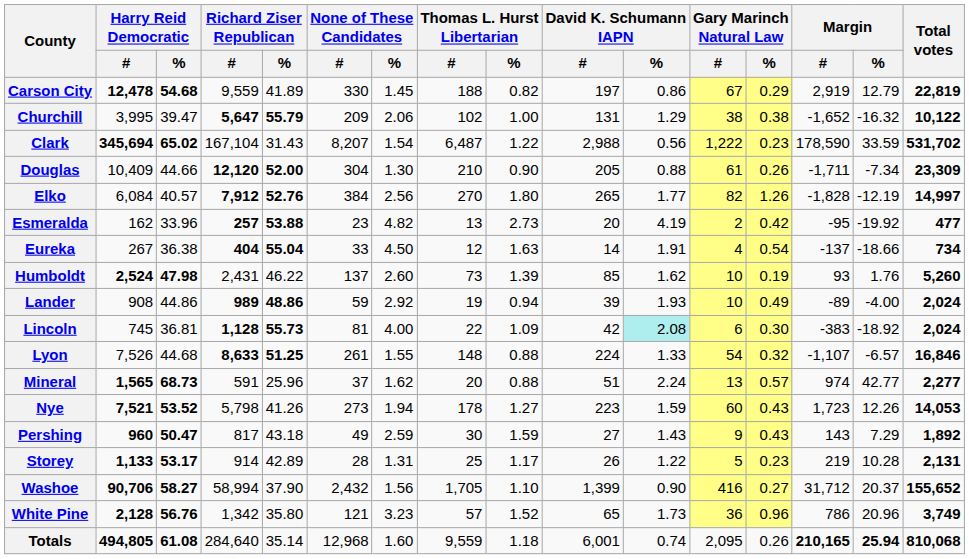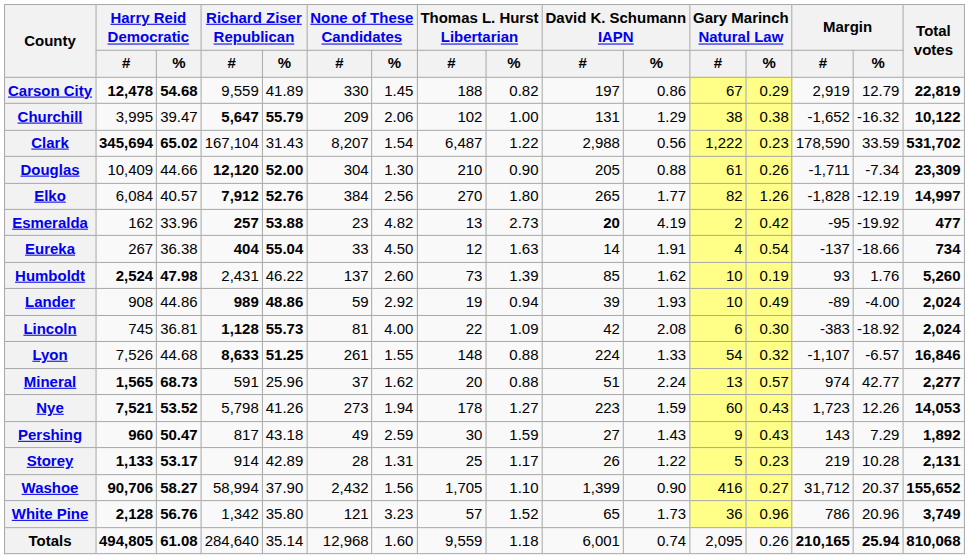(612, 223) normal -> (612, 223) bold
(671, 329) paleturquoise background -> (671, 329) no background
